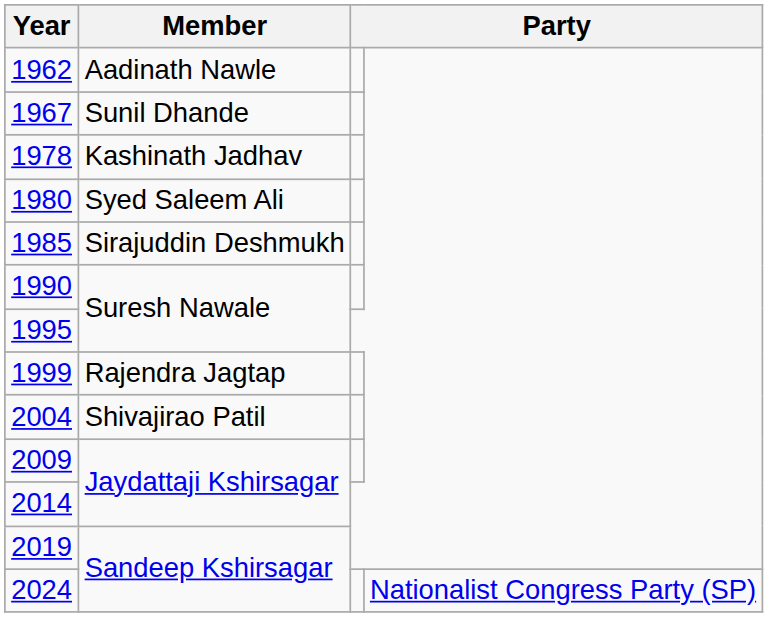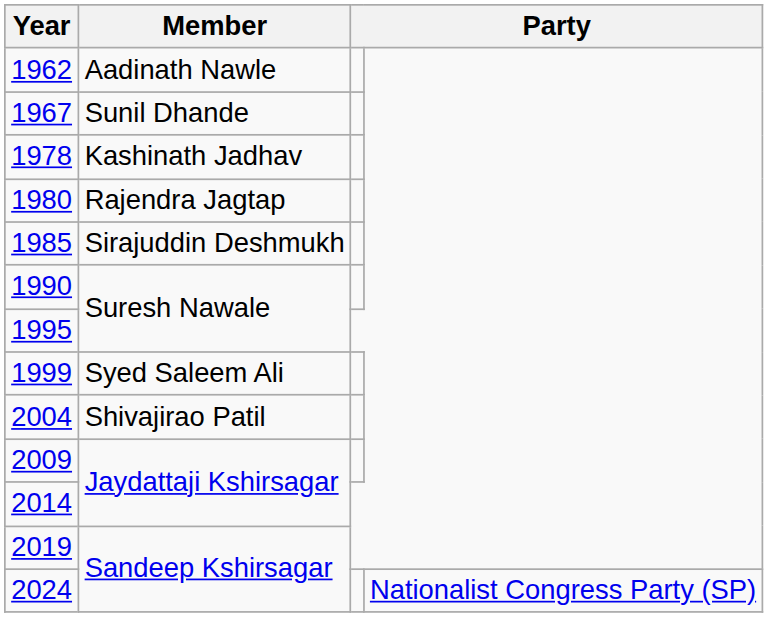(184, 199) Syed Saleem Ali -> (185, 199) Rajendra Jagtap
(185, 373) Rajendra Jagtap -> (184, 373) Syed Saleem Ali
